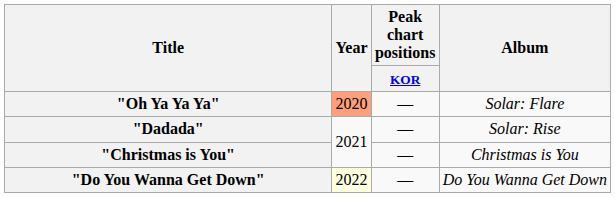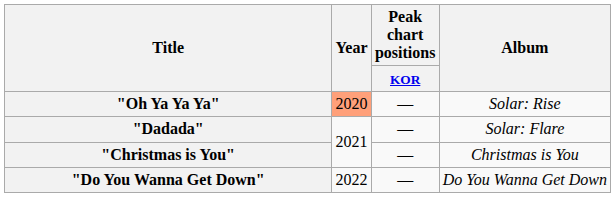(525, 103) Solar: Flare -> (525, 103) Solar: Rise
(525, 129) Solar: Rise -> (525, 129) Solar: Flare
(352, 180) lightyellow background -> (352, 180) no background
